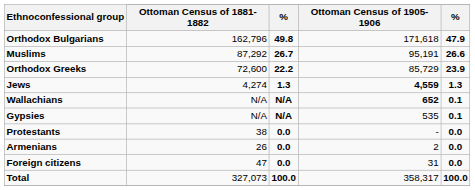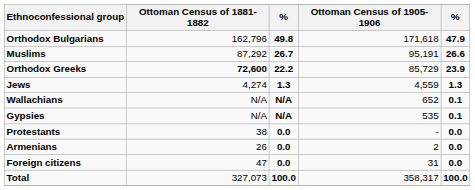(252, 69) normal -> (252, 69) bold
(426, 85) bold -> (426, 85) normal
(431, 100) bold -> (431, 100) normal
